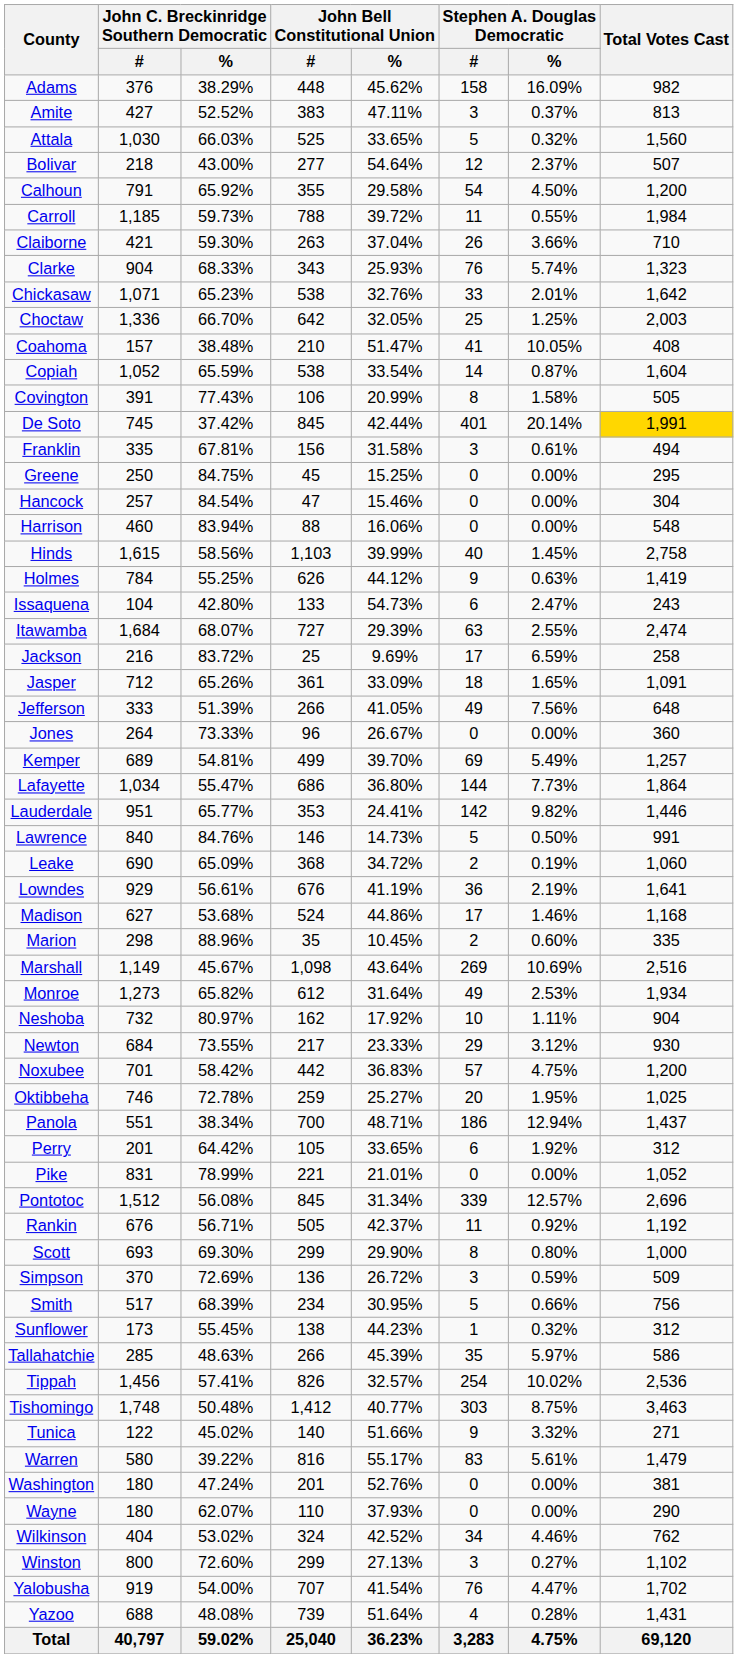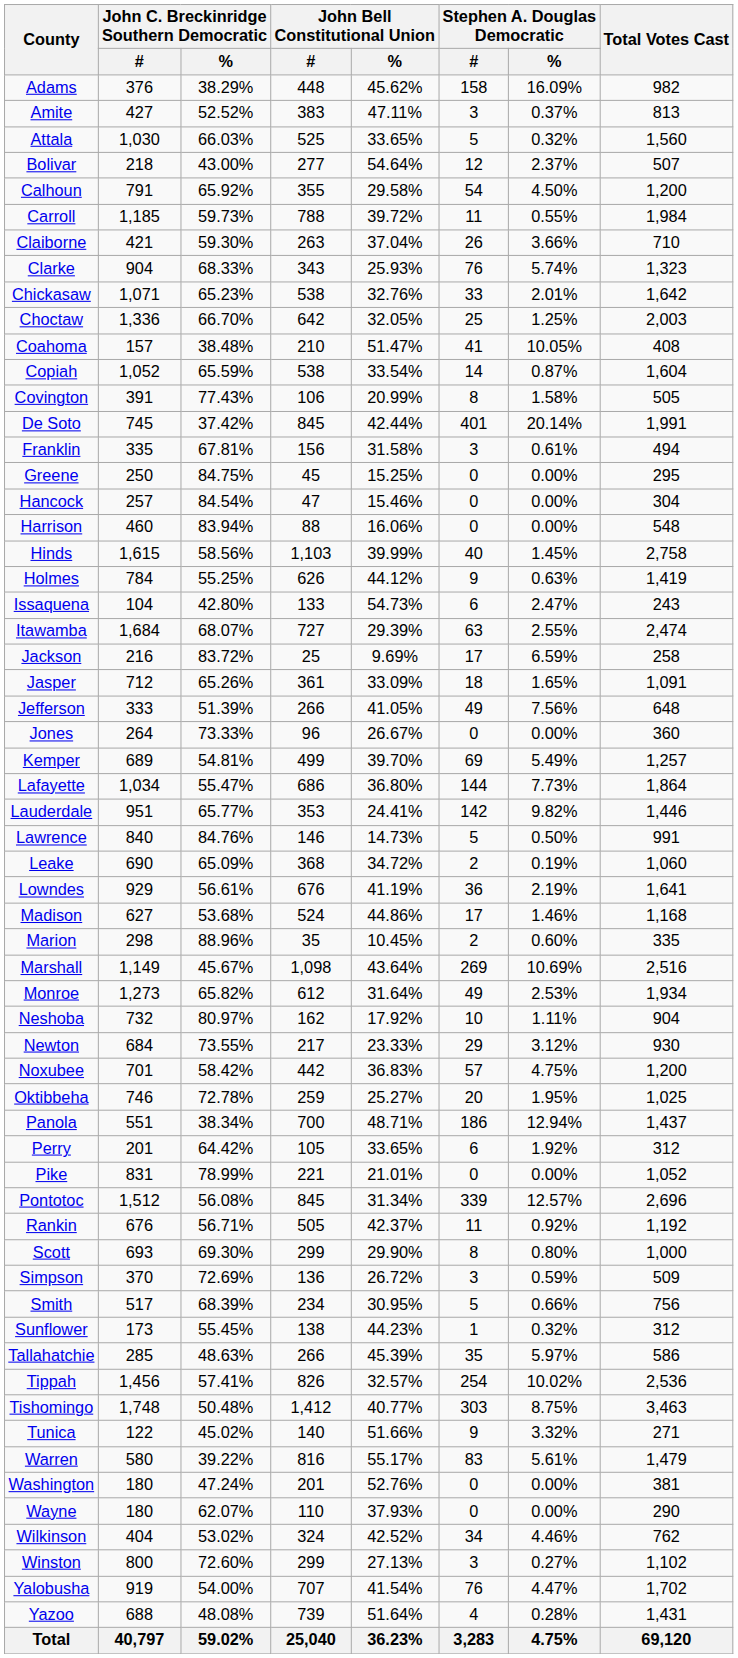(666, 424) gold background -> (666, 424) no background
